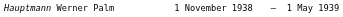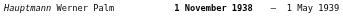(214, 8) normal -> (214, 8) bold
